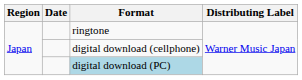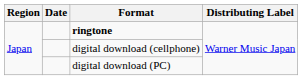(91, 30) normal -> (92, 30) bold
(121, 65) lightblue background -> (121, 65) no background
